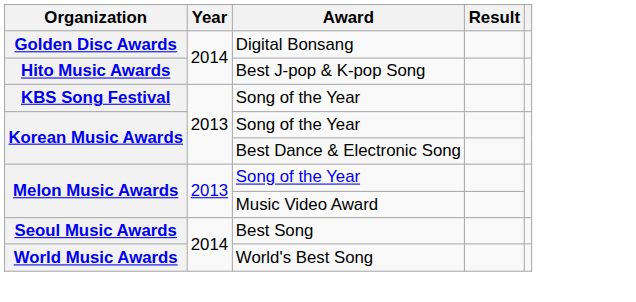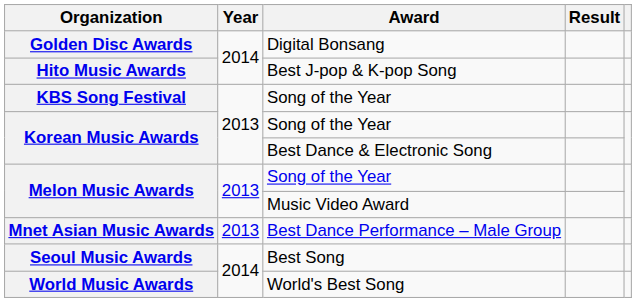+ row: (111, 230)
